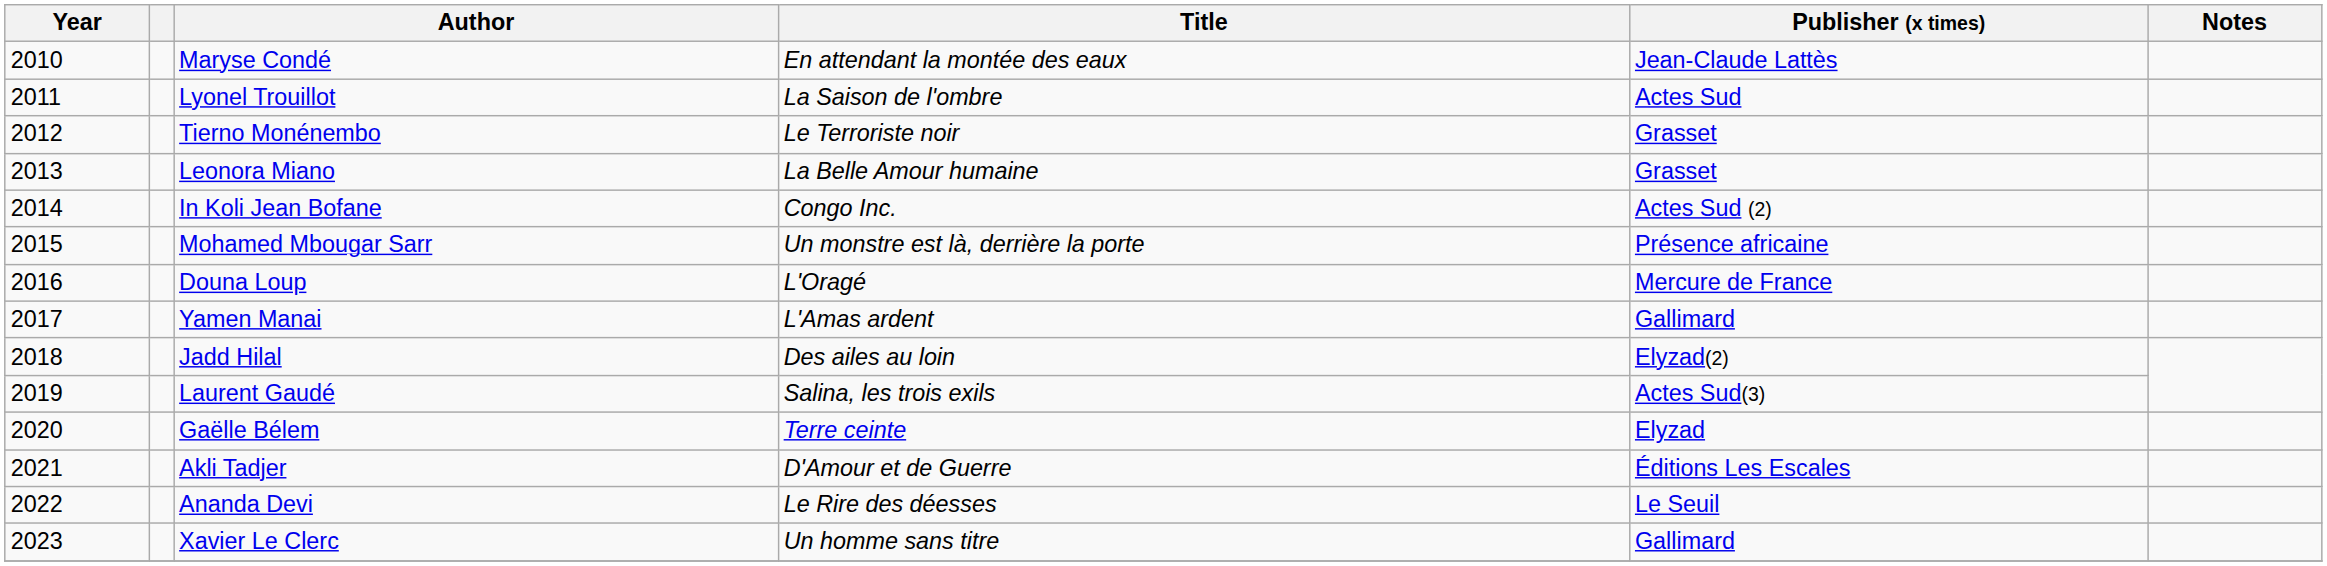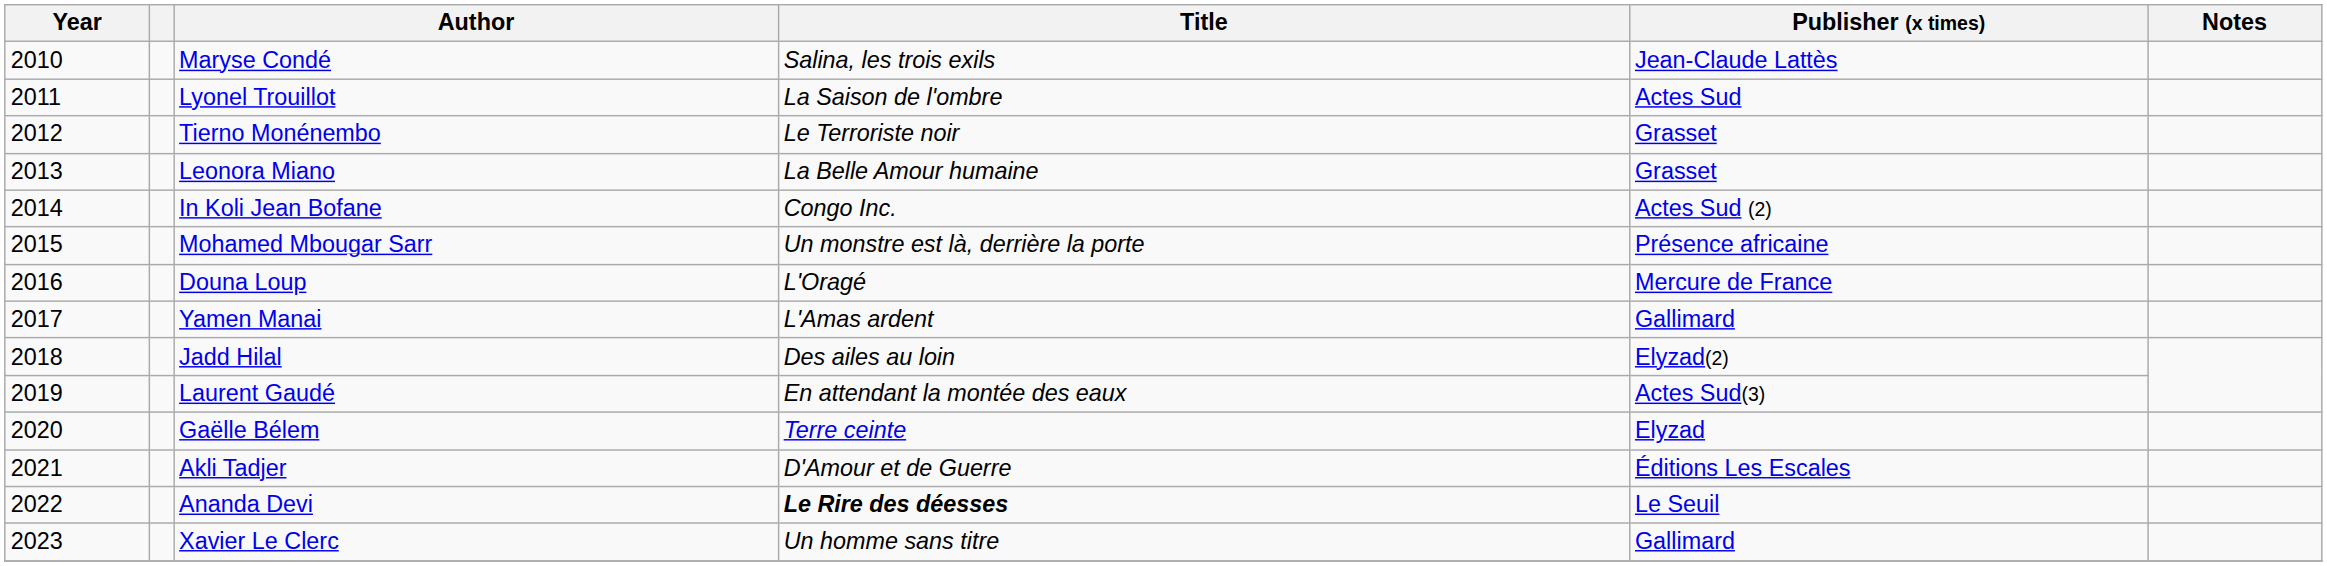(955, 60) En attendant la montée des eaux -> (889, 60) Salina, les trois exils
(889, 393) Salina, les trois exils -> (955, 393) En attendant la montée des eaux
(890, 504) normal -> (896, 504) bold
